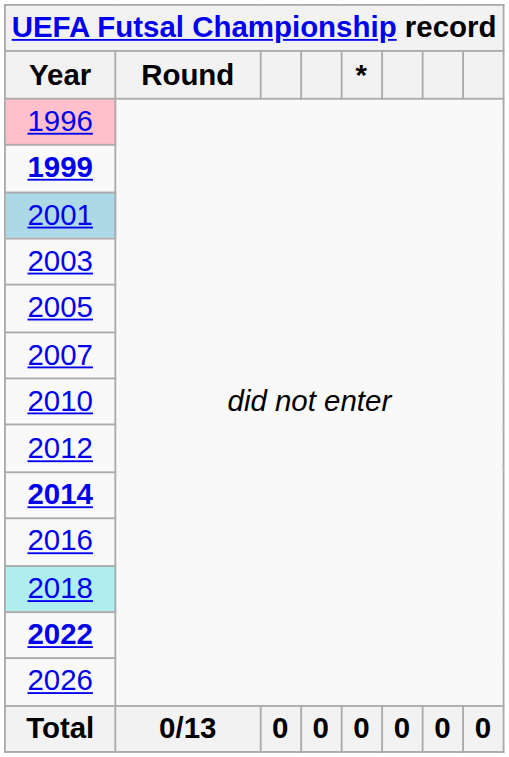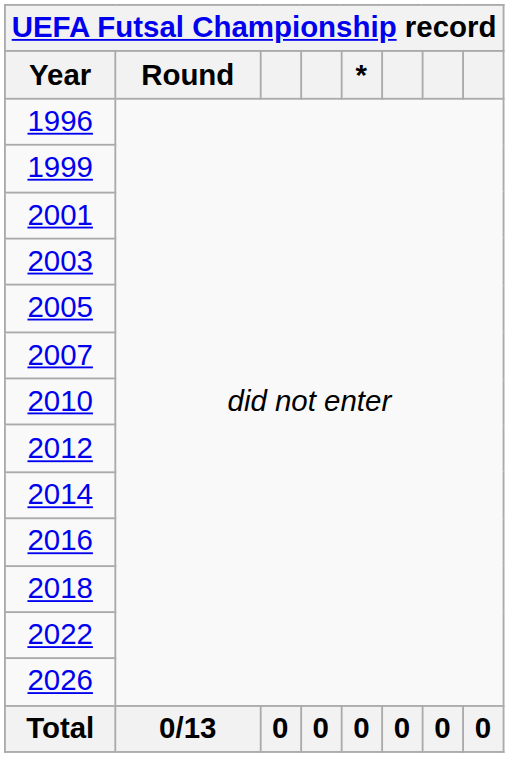(60, 121) pink background -> (60, 121) no background
(60, 167) bold -> (60, 167) normal
(60, 214) lightblue background -> (60, 214) no background
(60, 494) bold -> (60, 494) normal
(60, 588) paleturquoise background -> (60, 588) no background
(60, 634) bold -> (60, 634) normal
